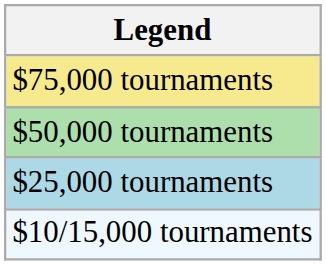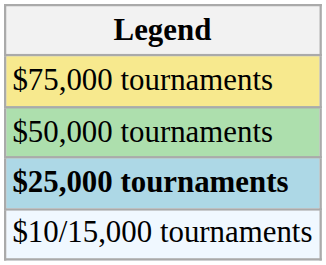(143, 182) normal -> (150, 182) bold
